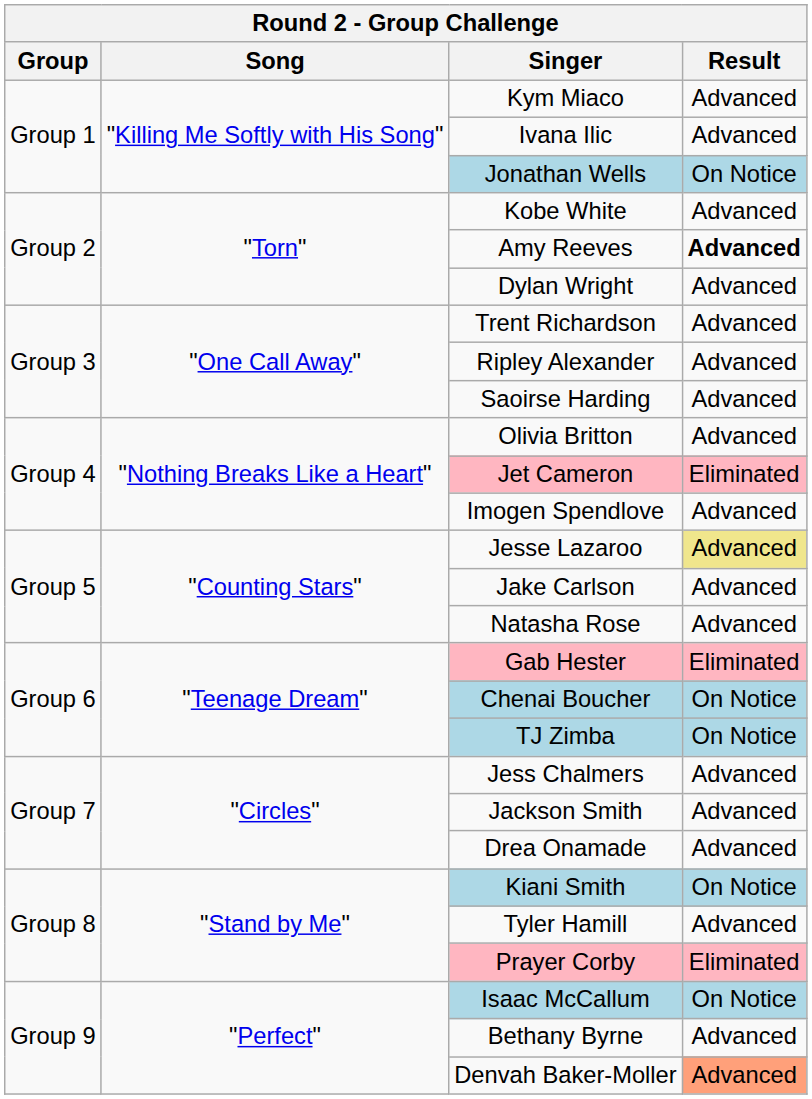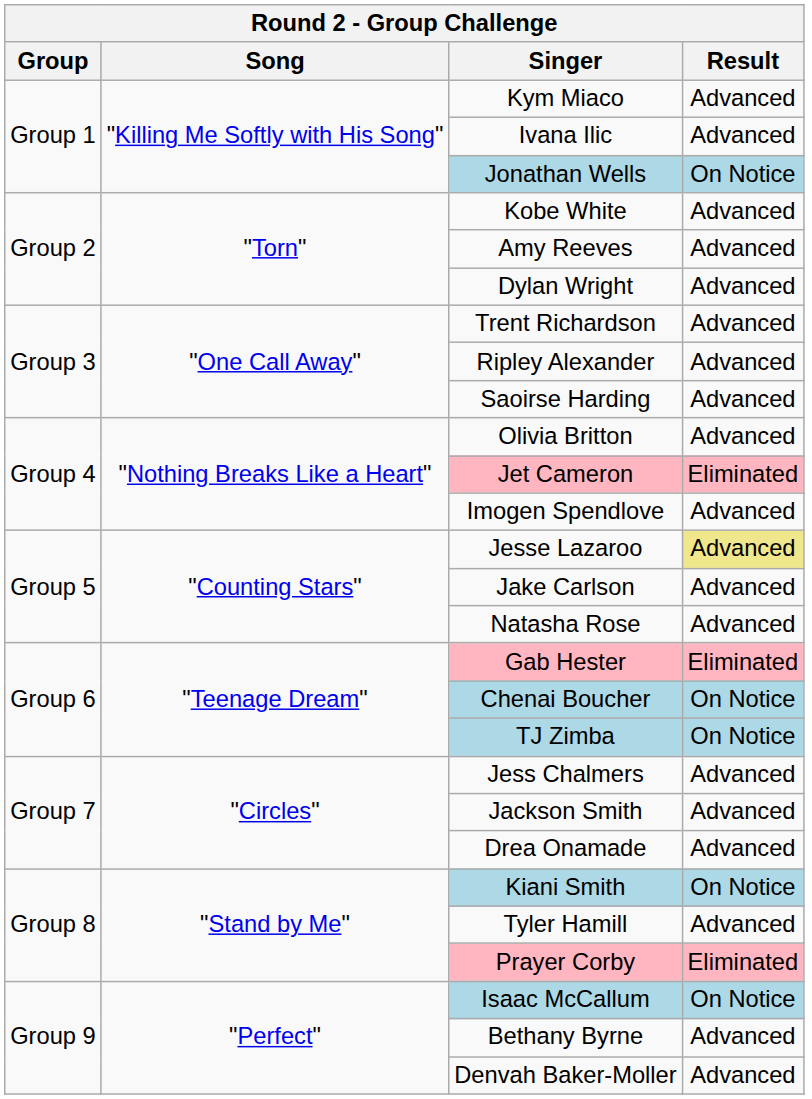(744, 248) bold -> (743, 248) normal
(744, 1074) lightsalmon background -> (743, 1074) no background
